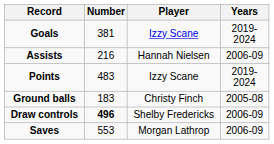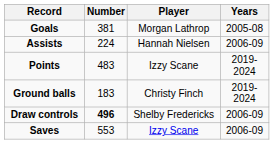(174, 34) Izzy Scane -> (174, 28) Morgan Lathrop
(245, 34) 2019-2024 -> (245, 28) 2005-08
(106, 55) 216 -> (106, 44) 224
(245, 99) 2005-08 -> (245, 93) 2019-2024
(174, 131) Morgan Lathrop -> (174, 131) Izzy Scane
